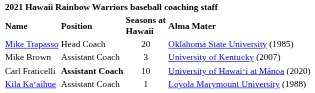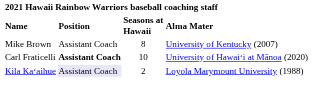- row: (32, 44)
(146, 57) 3 -> (143, 44) 8
(90, 84) no background -> (88, 71) lavender background
(146, 84) 1 -> (143, 71) 2
